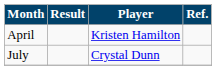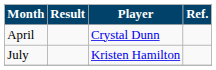(136, 34) Kristen Hamilton -> (125, 34) Crystal Dunn
(125, 55) Crystal Dunn -> (136, 55) Kristen Hamilton
